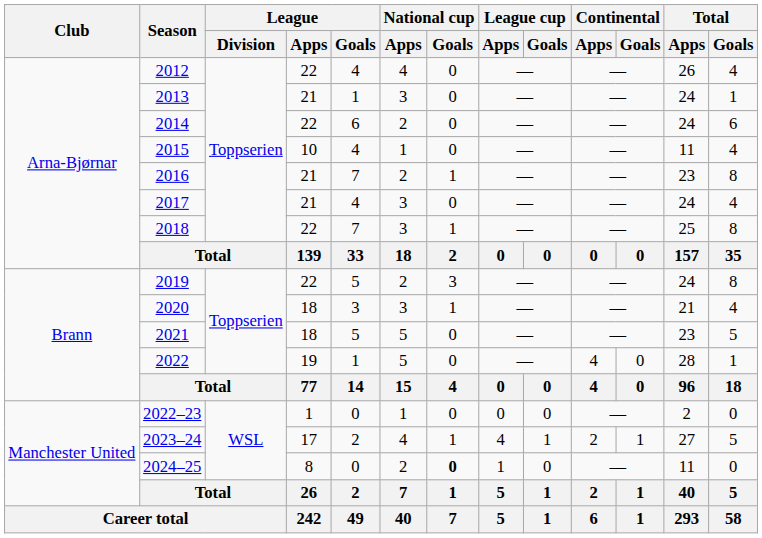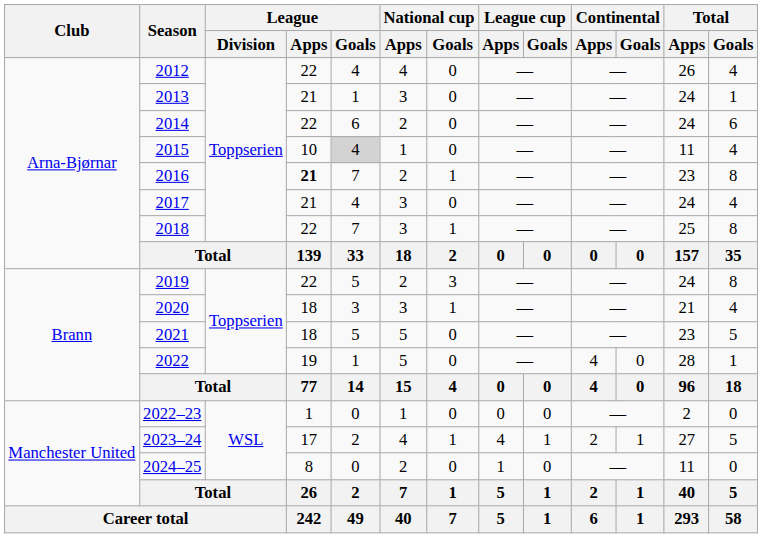(355, 149) no background -> (355, 149) lightgrey background
(309, 176) normal -> (309, 176) bold
(453, 466) bold -> (453, 466) normal
